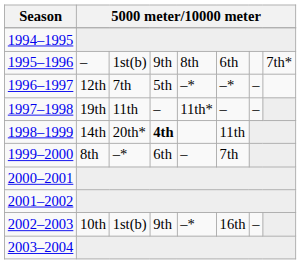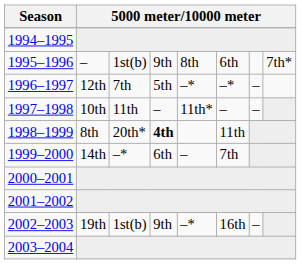(93, 108) 19th -> (93, 108) 10th
(93, 132) 14th -> (89, 132) 8th
(89, 155) 8th -> (93, 155) 14th
(93, 224) 10th -> (93, 224) 19th
